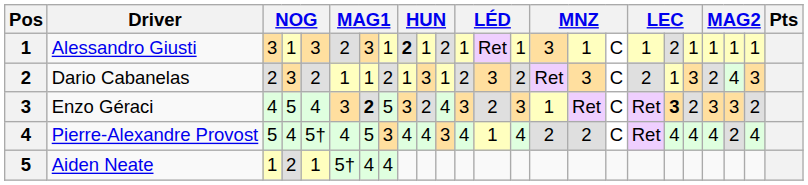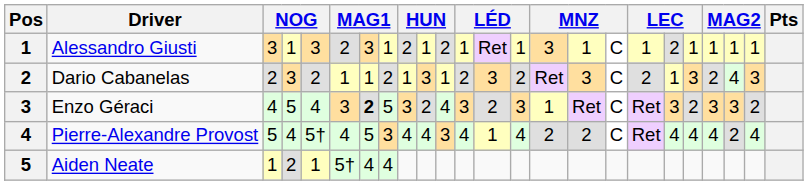(407, 48) bold -> (407, 48) normal
(674, 106) bold -> (674, 106) normal
